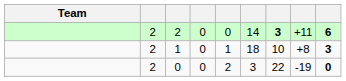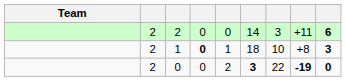(278, 32) bold -> (278, 32) normal
(203, 50) normal -> (203, 50) bold
(253, 68) normal -> (253, 68) bold
(303, 68) normal -> (303, 68) bold
